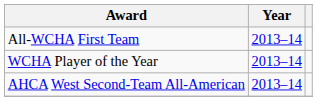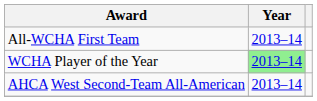(277, 61) no background -> (277, 61) lightgreen background
